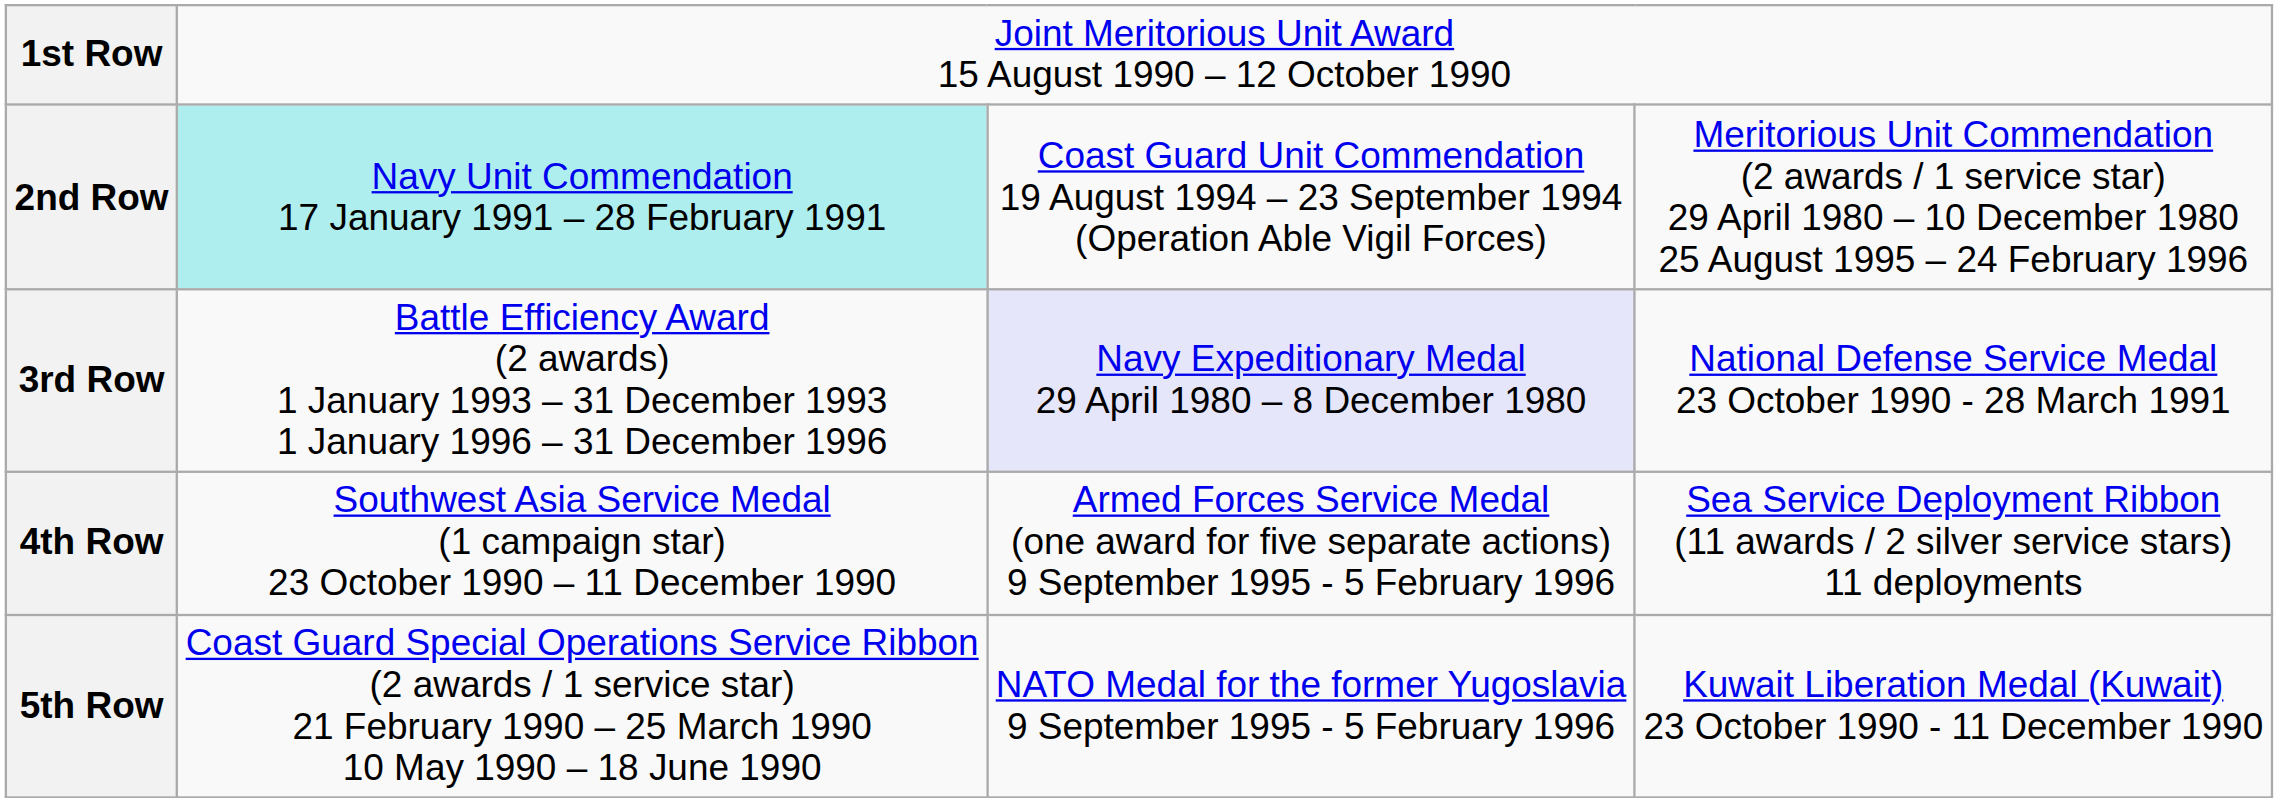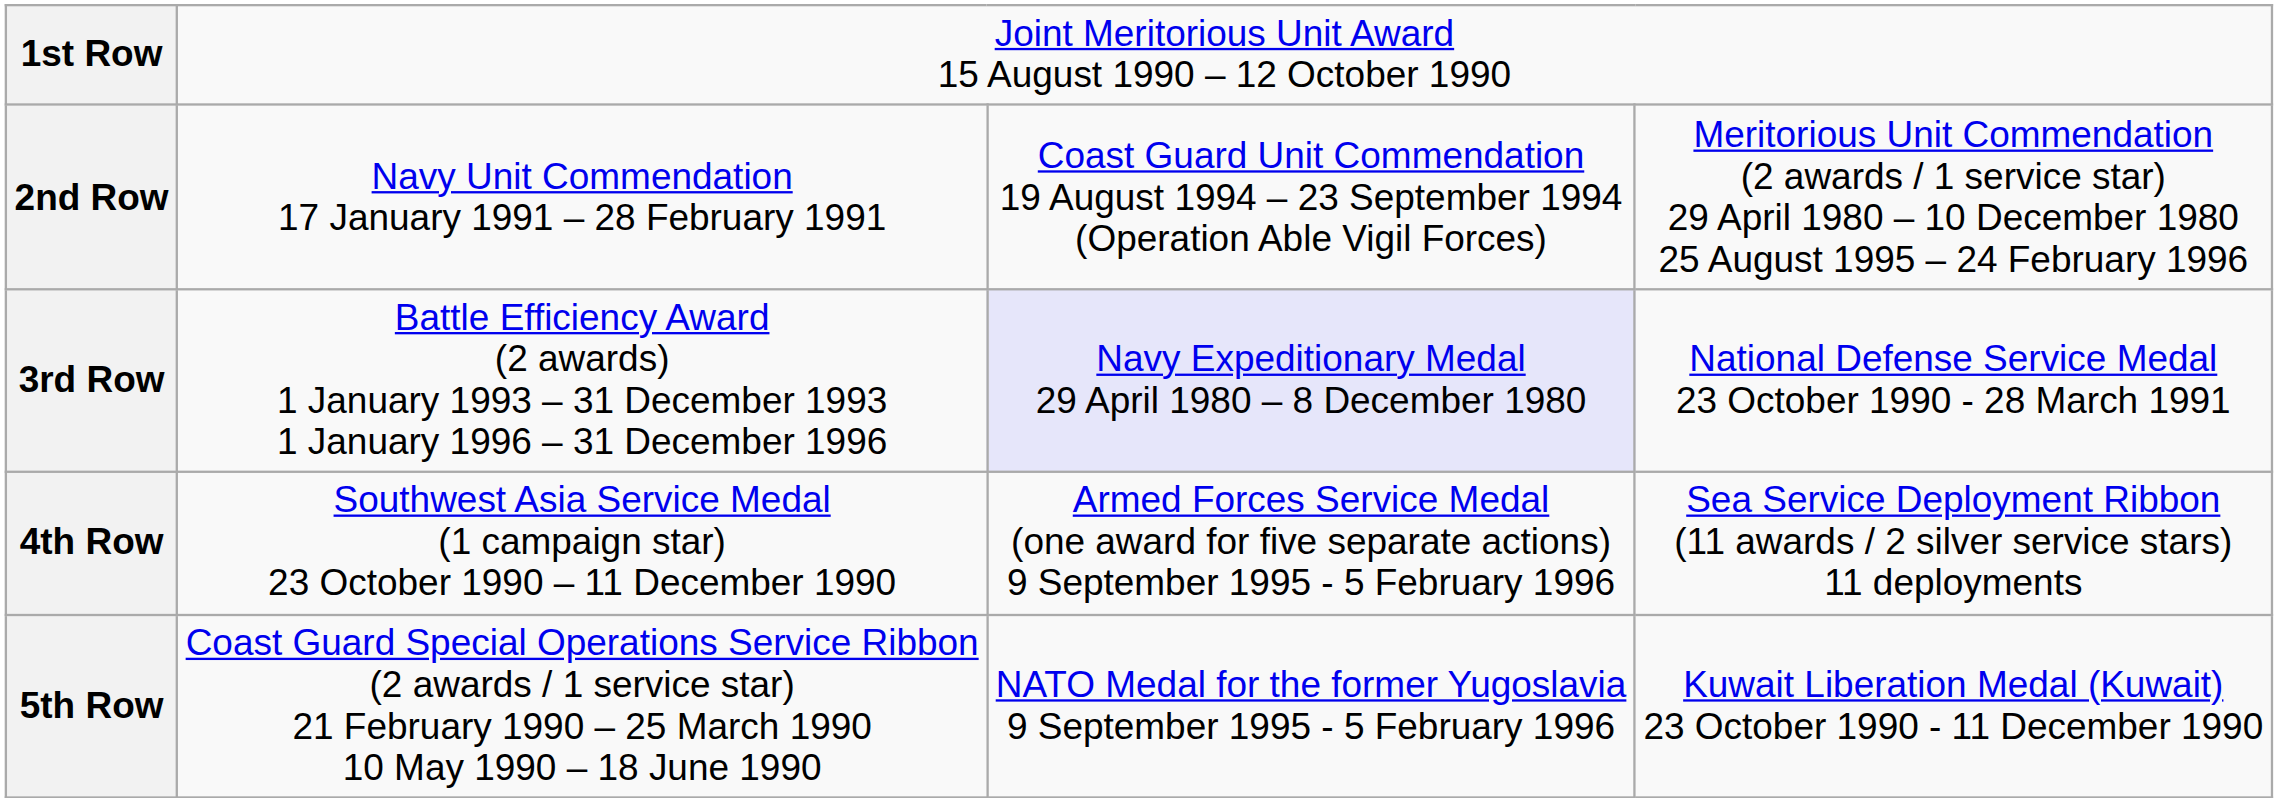(582, 196) paleturquoise background -> (582, 196) no background
